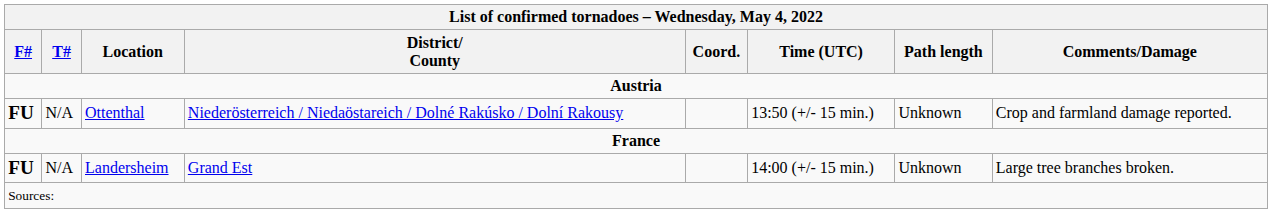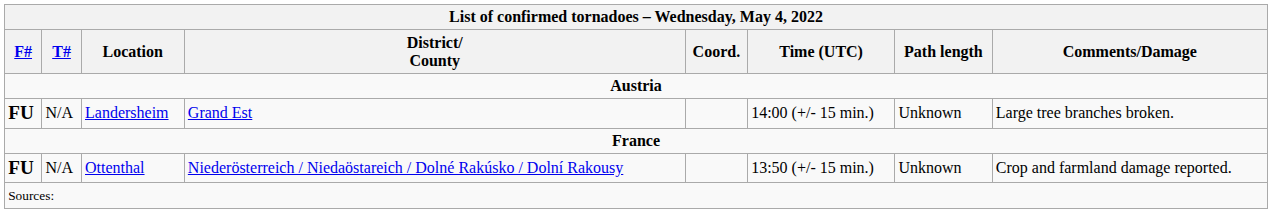rows swapped: (115, 113) <-> (127, 168)
